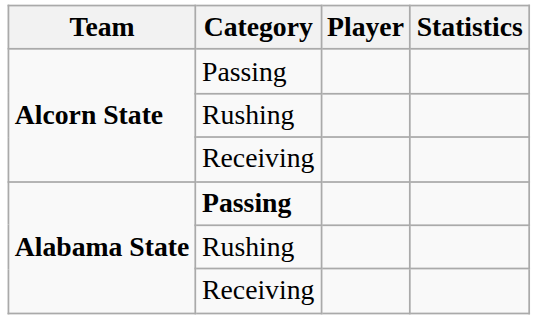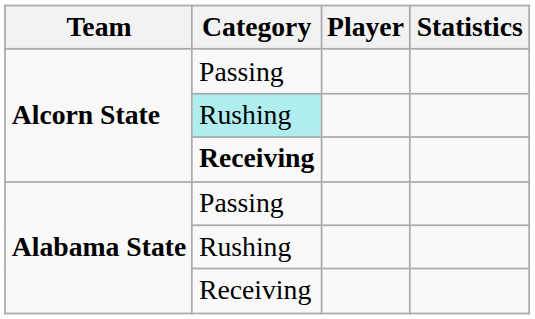(248, 114) no background -> (245, 114) paleturquoise background
(258, 158) normal -> (257, 158) bold
(247, 202) bold -> (241, 202) normal
